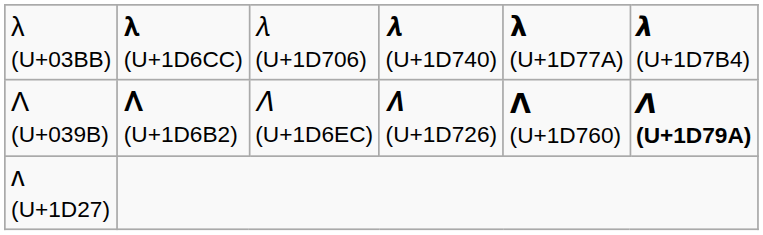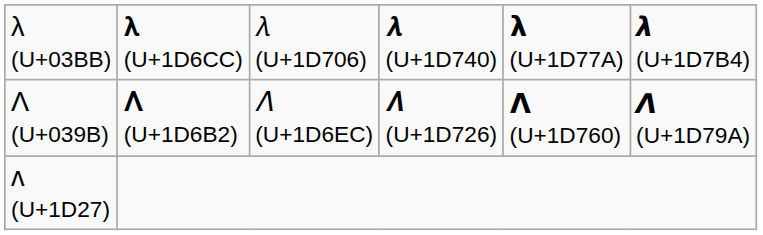(694, 118) bold -> (693, 118) normal
